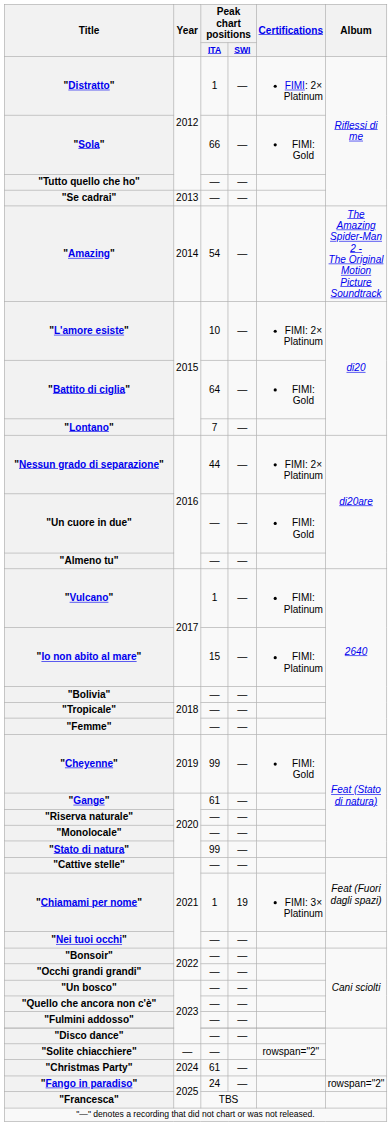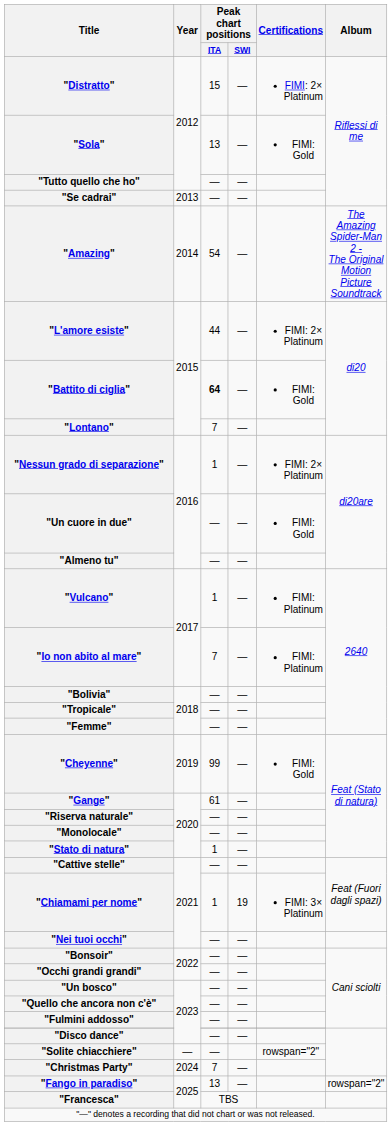(215, 86) 1 -> (215, 86) 15
(215, 144) 66 -> (215, 144) 13
(215, 331) 10 -> (215, 331) 44
(215, 389) normal -> (215, 389) bold
(215, 464) 44 -> (215, 464) 1
(215, 657) 15 -> (215, 657) 7
(215, 849) 99 -> (215, 849) 1
(215, 1068) 61 -> (215, 1068) 7
(215, 1084) 24 -> (215, 1084) 13
